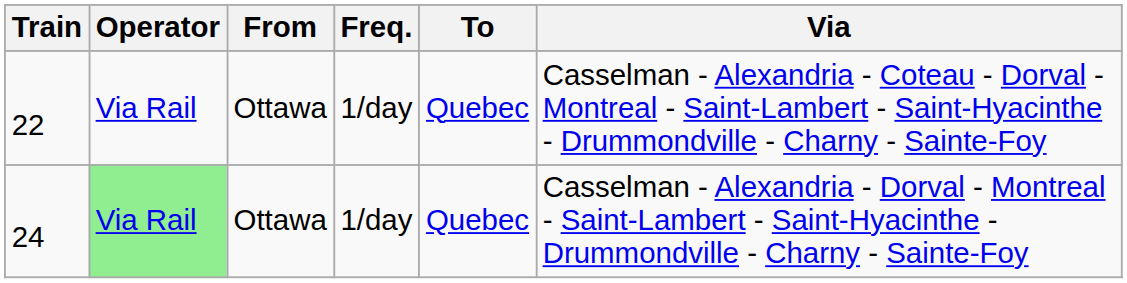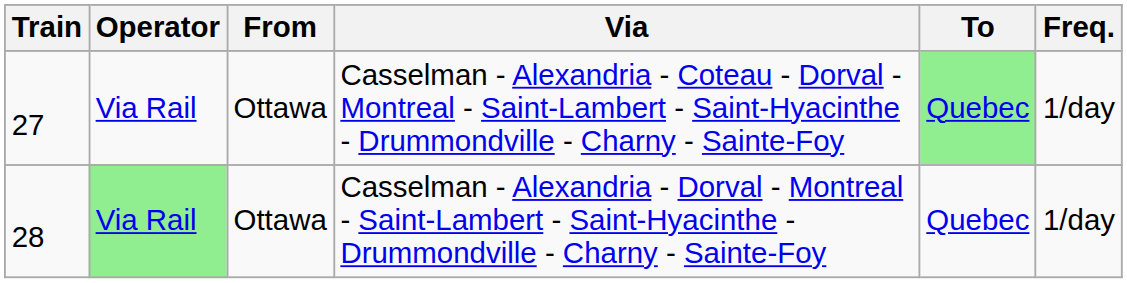columns swapped: (829, 27) <-> (376, 27)
(28, 124) 22 -> (28, 124) 27
(478, 107) no background -> (978, 107) lightgreen background
(28, 237) 24 -> (28, 237) 28
